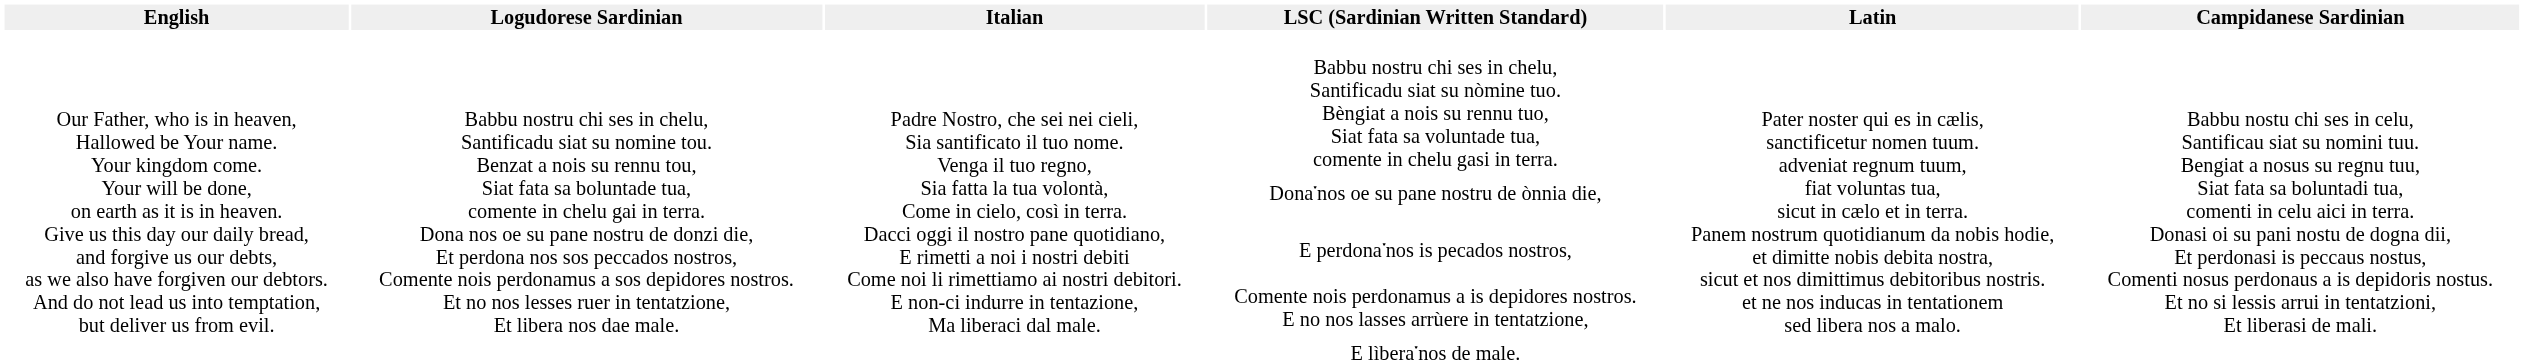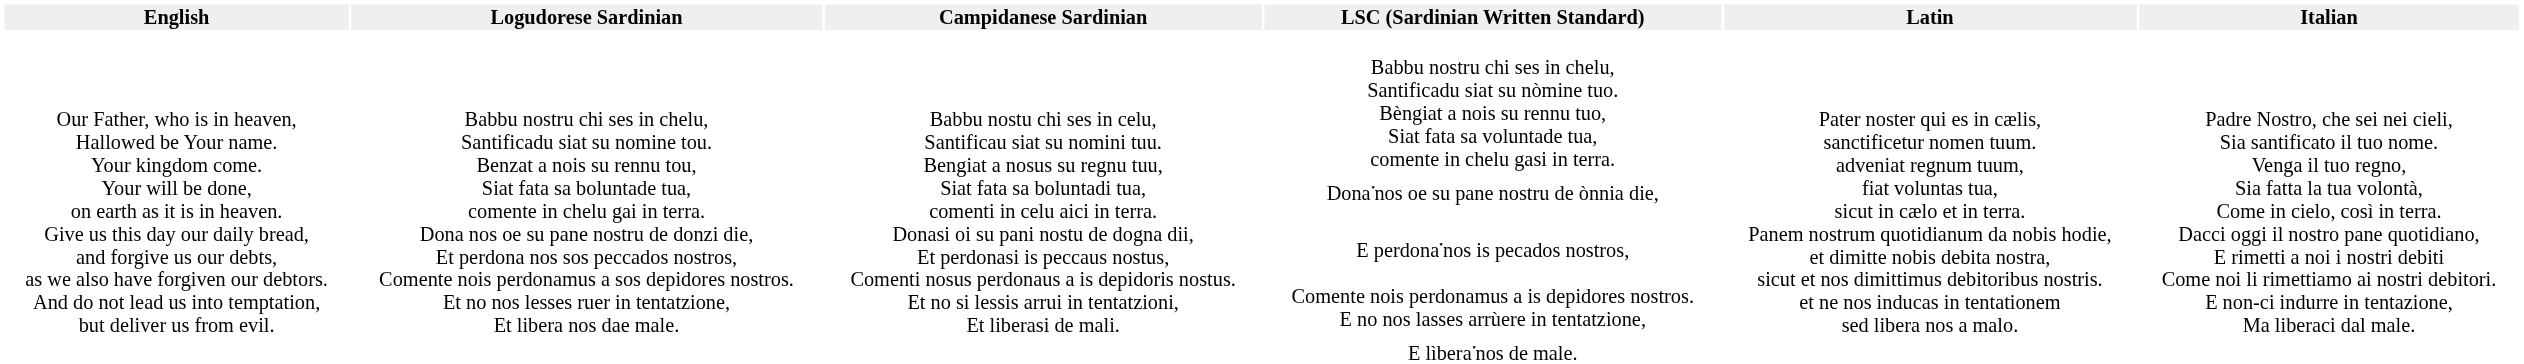columns swapped: (2300, 17) <-> (1014, 17)
